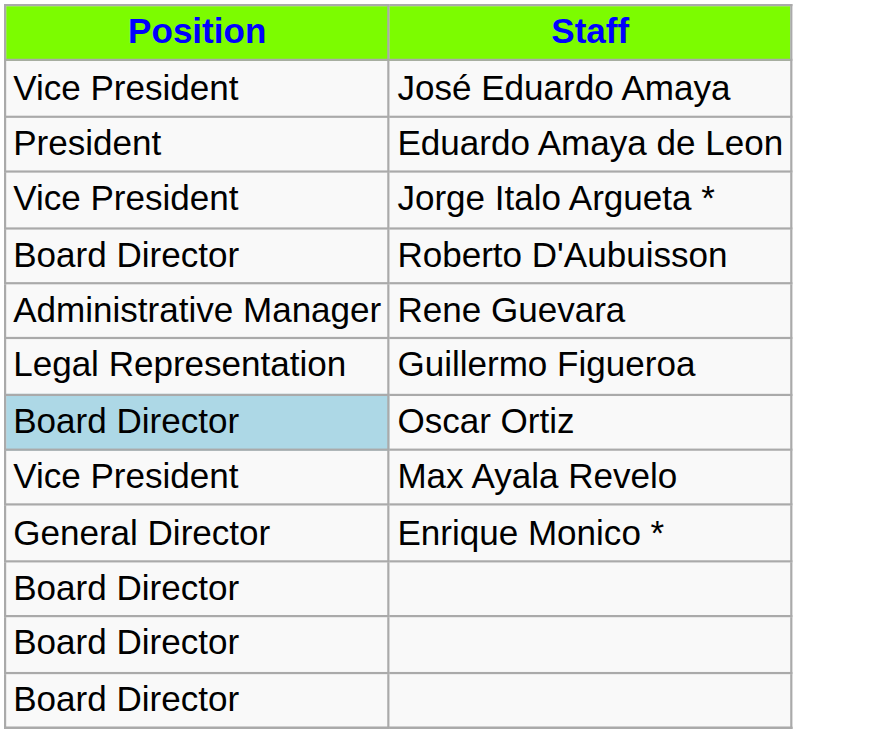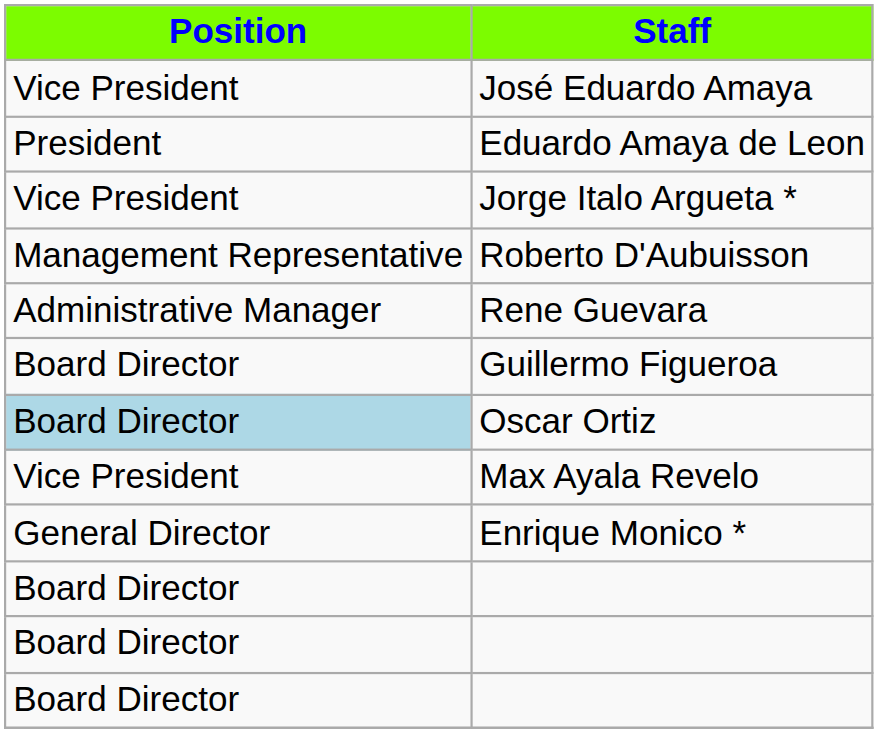(126, 254) Board Director -> (238, 254) Management Representative
(180, 365) Legal Representation -> (126, 365) Board Director
